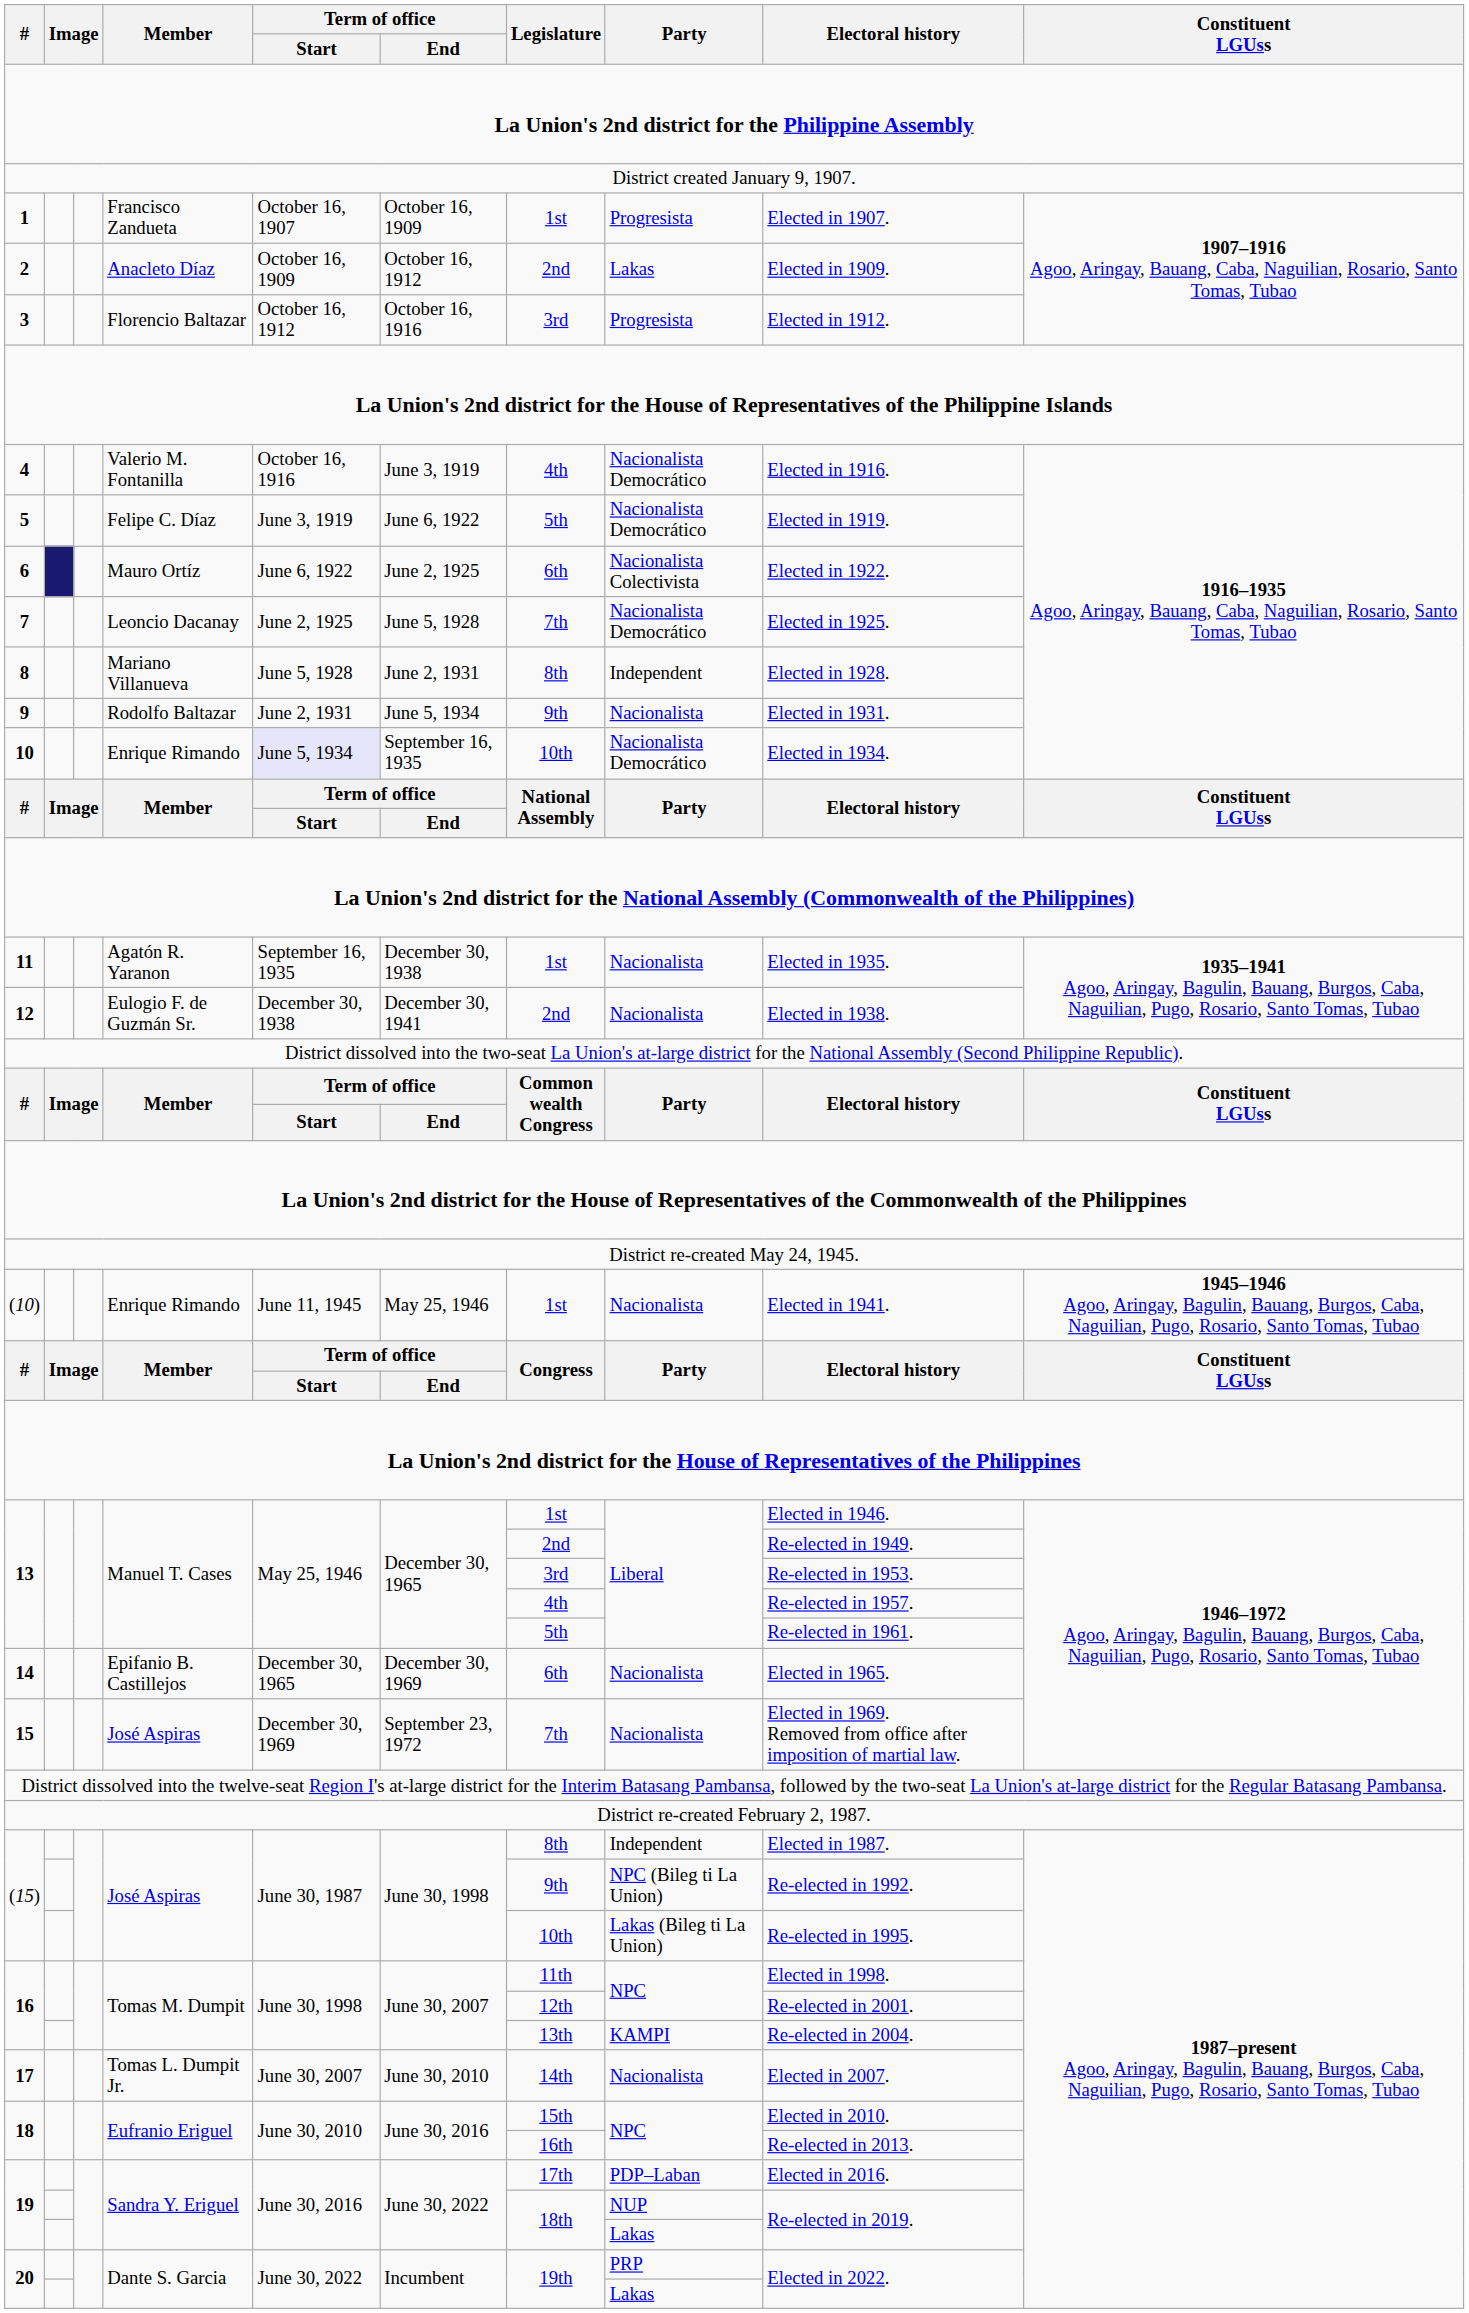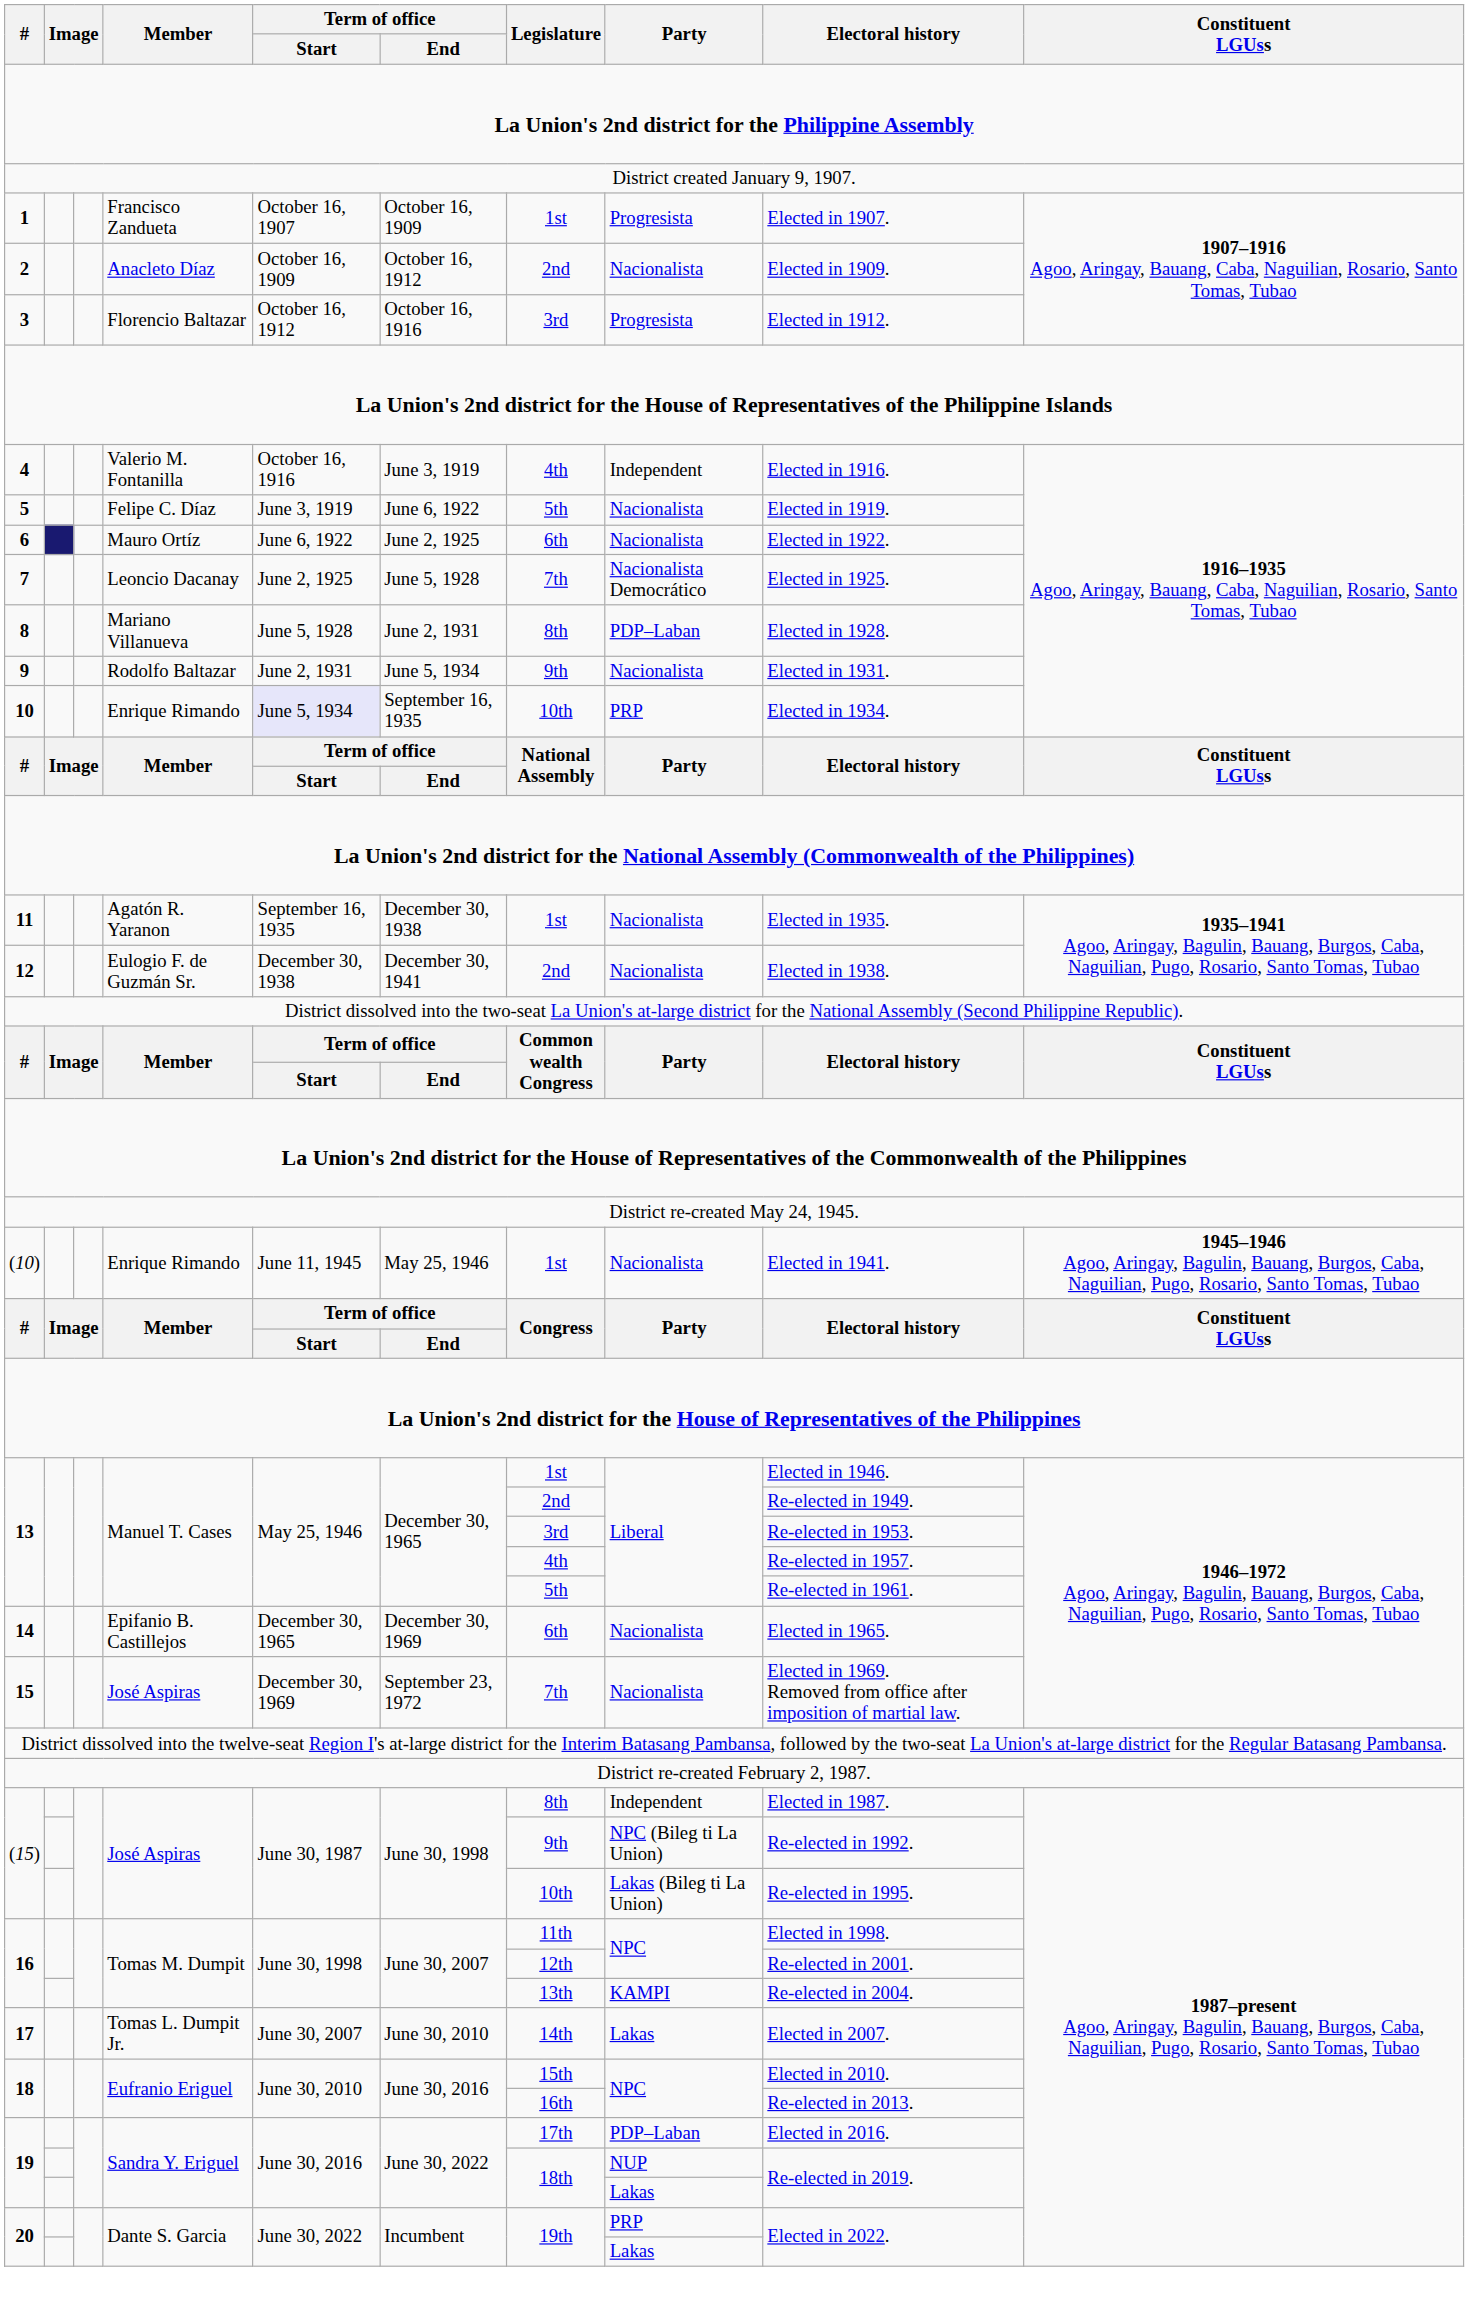(632, 268) Lakas -> (656, 268) Nacionalista
(658, 469) Nacionalista Democrático -> (656, 469) Independent
(658, 520) Nacionalista Democrático -> (656, 509) Nacionalista
(656, 571) Nacionalista Colectivista -> (656, 539) Nacionalista
(656, 672) Independent -> (655, 630) PDP–Laban
(658, 753) Nacionalista Democrático -> (626, 710) PRP
(656, 2075) Nacionalista -> (632, 2033) Lakas
